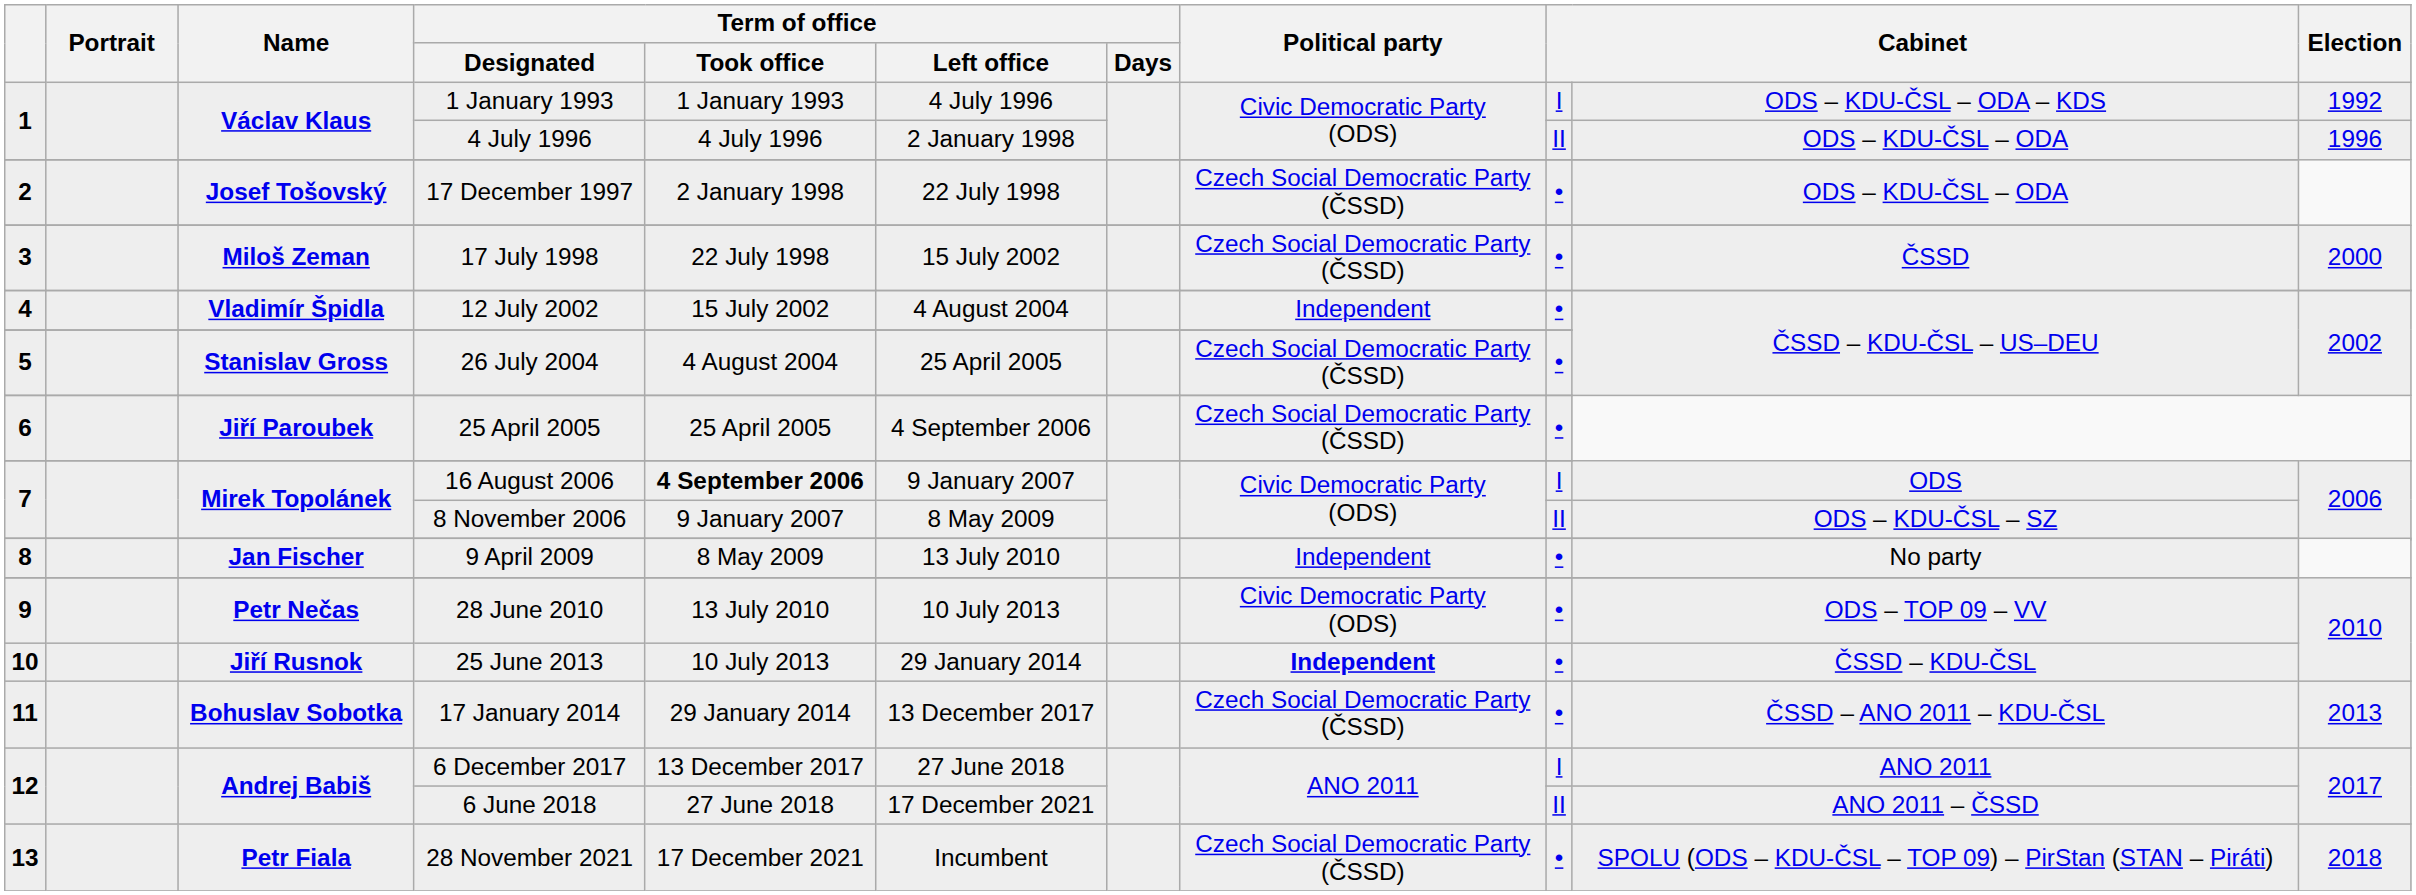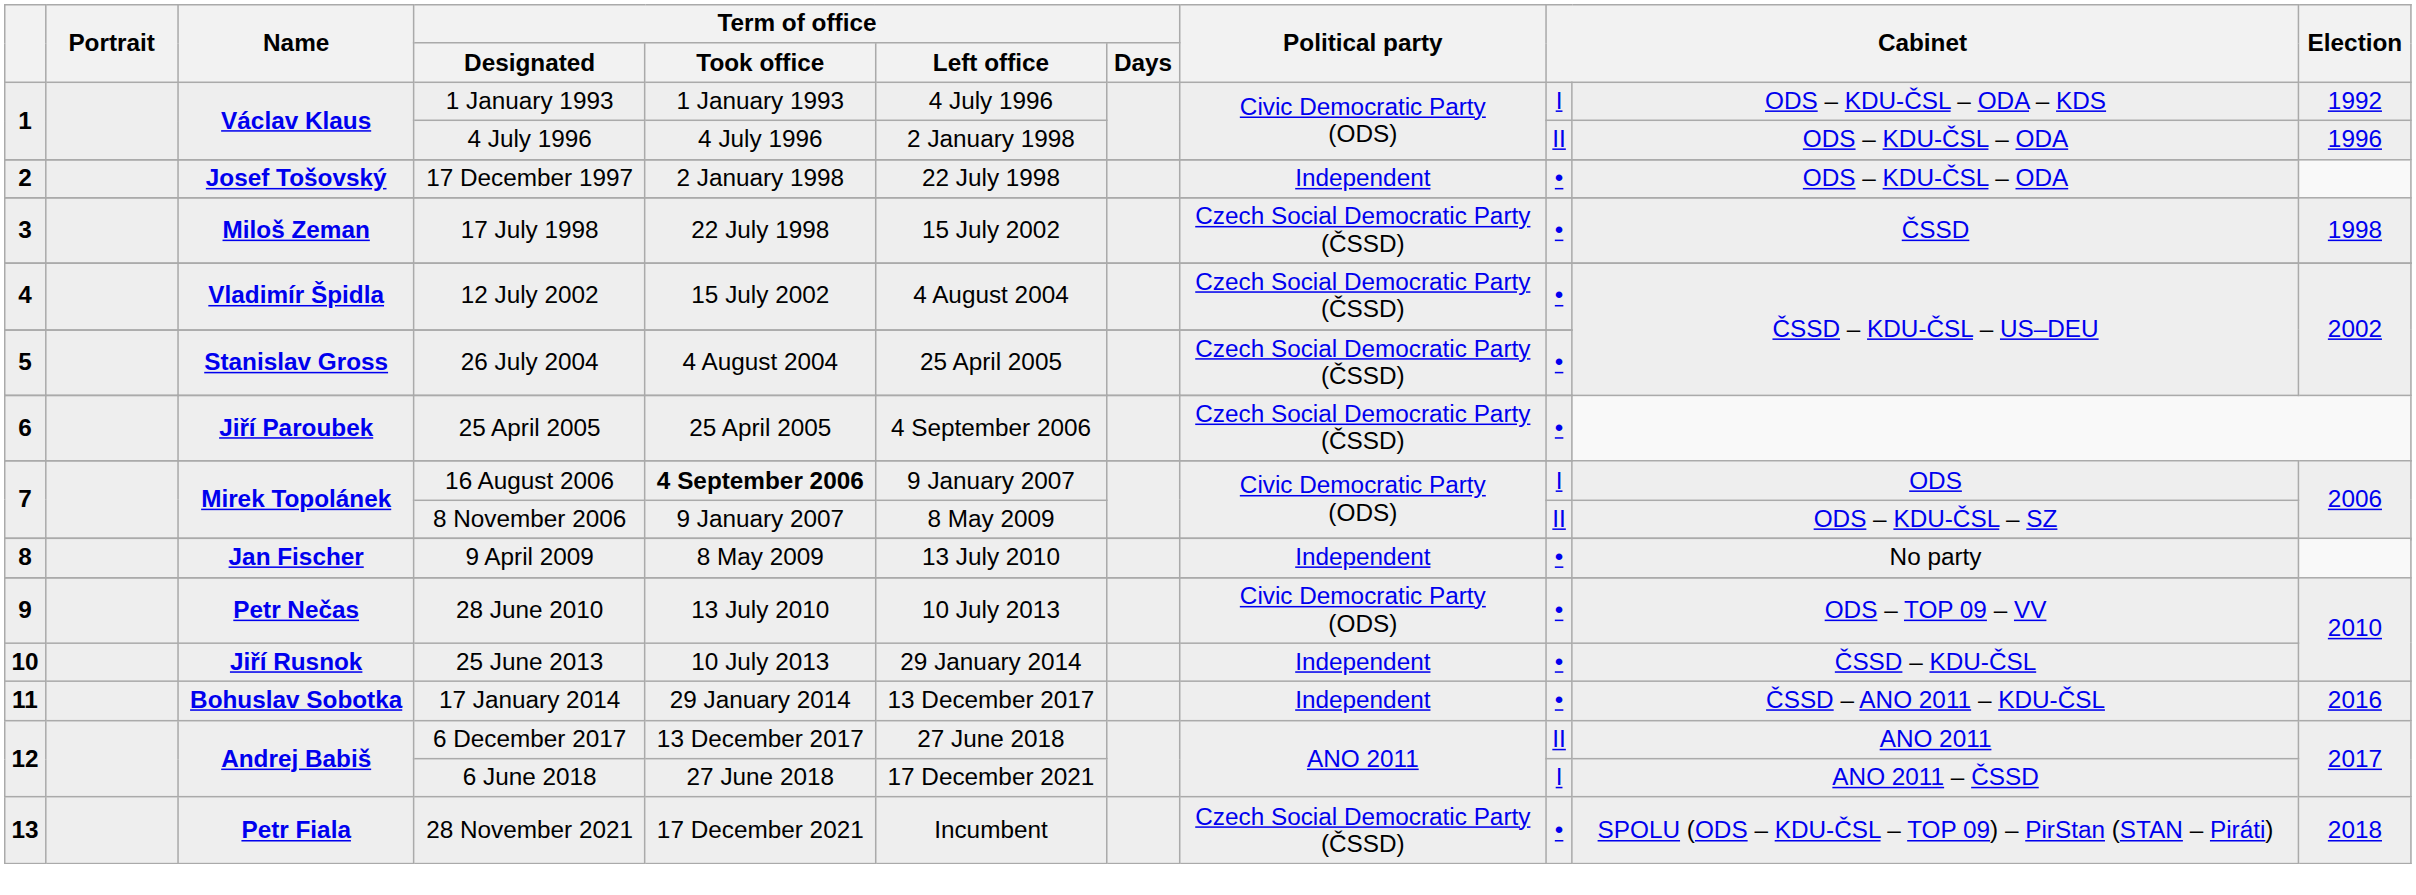(1363, 191) Czech Social Democratic Party (ČSSD) -> (1363, 178) Independent
(2355, 257) 2000 -> (2355, 230) 1998
(1363, 309) Independent -> (1363, 296) Czech Social Democratic Party (ČSSD)
(1363, 661) bold -> (1363, 661) normal
(1363, 714) Czech Social Democratic Party (ČSSD) -> (1363, 700) Independent
(2355, 714) 2013 -> (2355, 700) 2016
(1559, 766) I -> (1559, 739) II
(1559, 805) II -> (1559, 777) I
